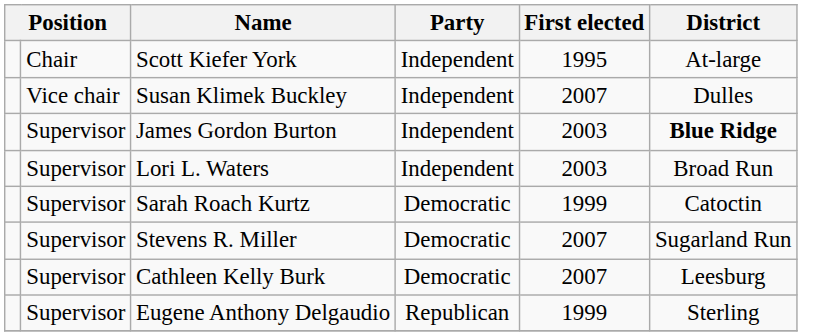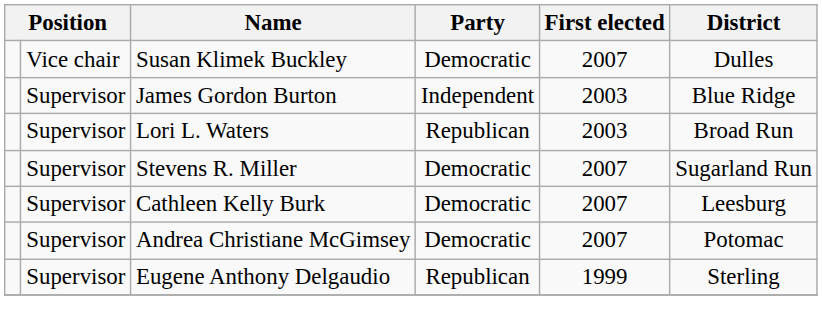- row: (216, 58)
(457, 95) Independent -> (478, 58) Democratic
(723, 131) bold -> (744, 95) normal
(457, 167) Independent -> (478, 131) Republican
- row: (223, 204)
+ row: (273, 240)
